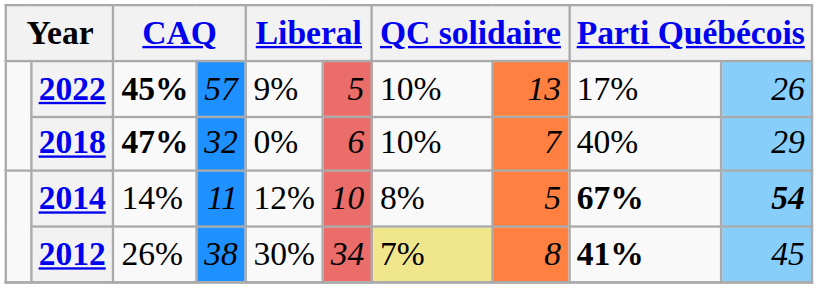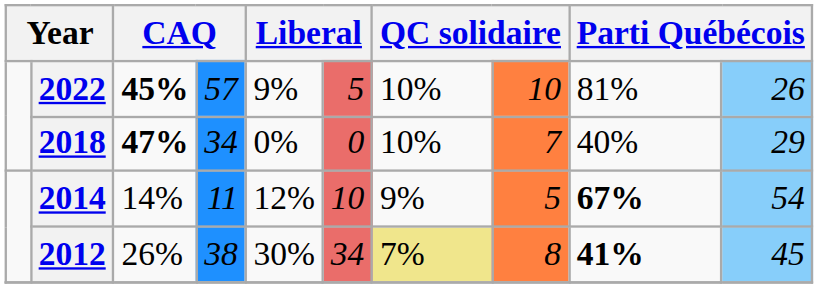(544, 87) 13 -> (544, 87) 10
(607, 87) 17% -> (607, 87) 81%
(221, 143) 32 -> (221, 143) 34
(356, 143) 6 -> (356, 143) 0
(402, 198) 8% -> (402, 198) 9%
(788, 198) bold -> (788, 198) normal
